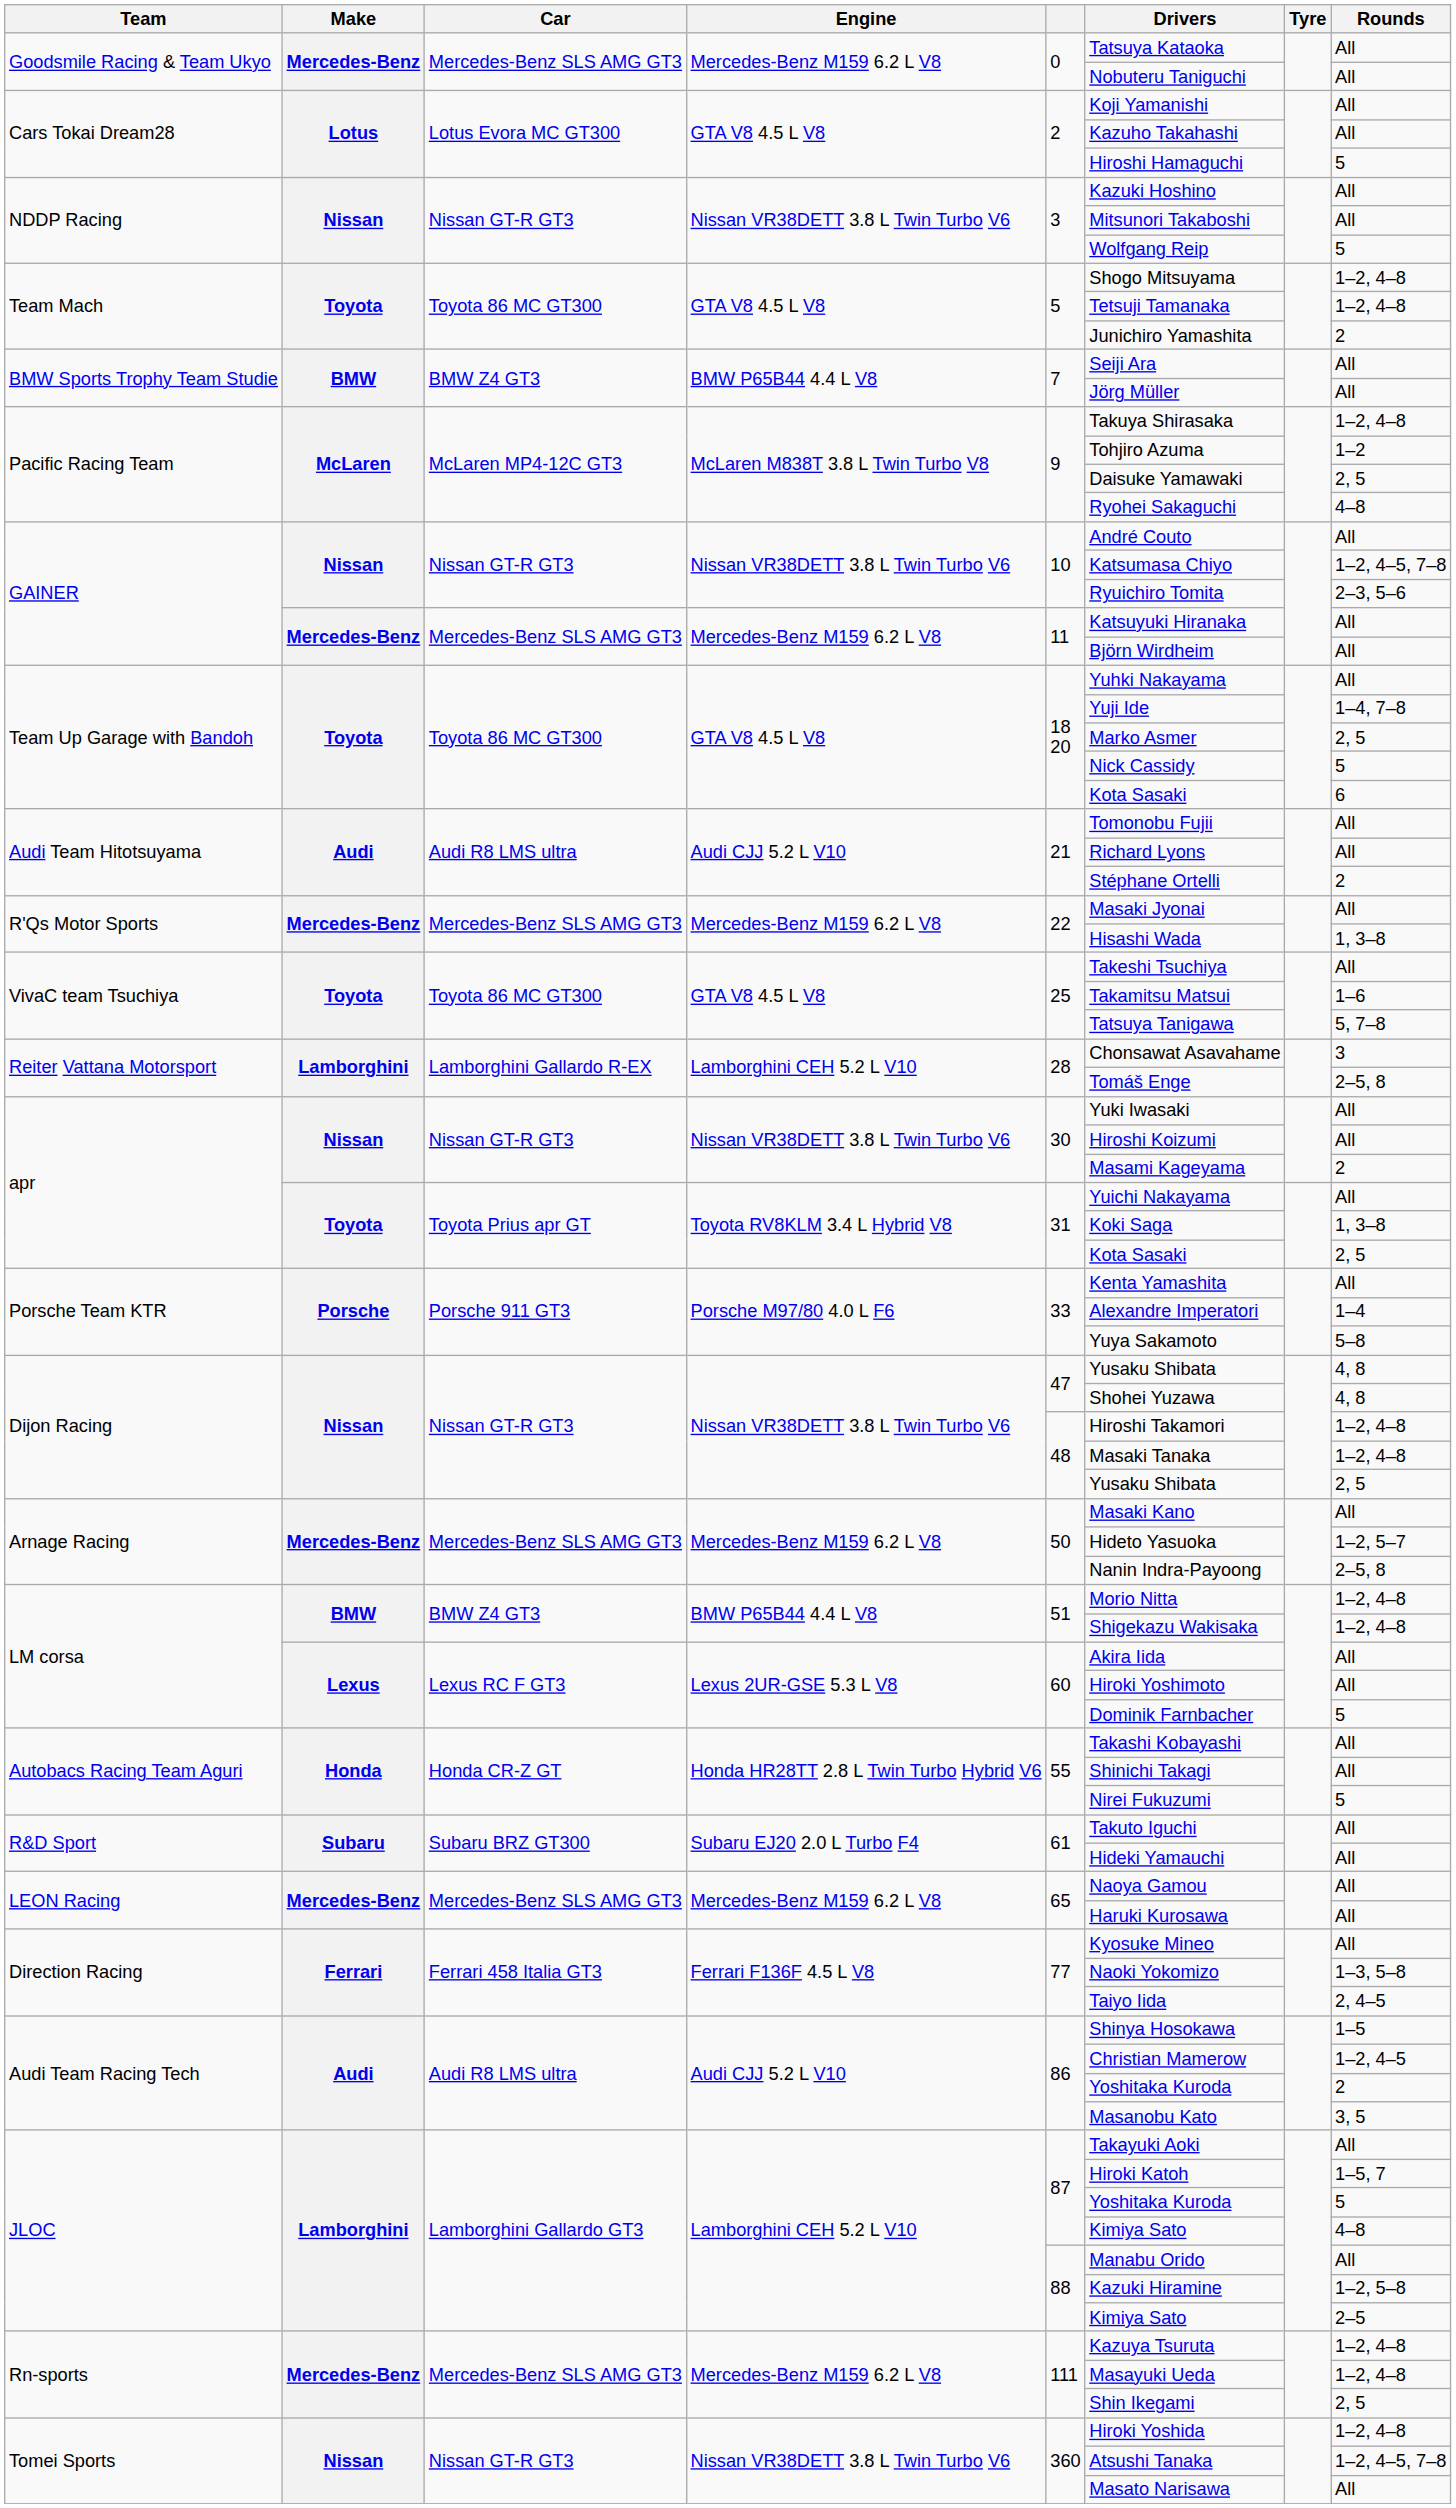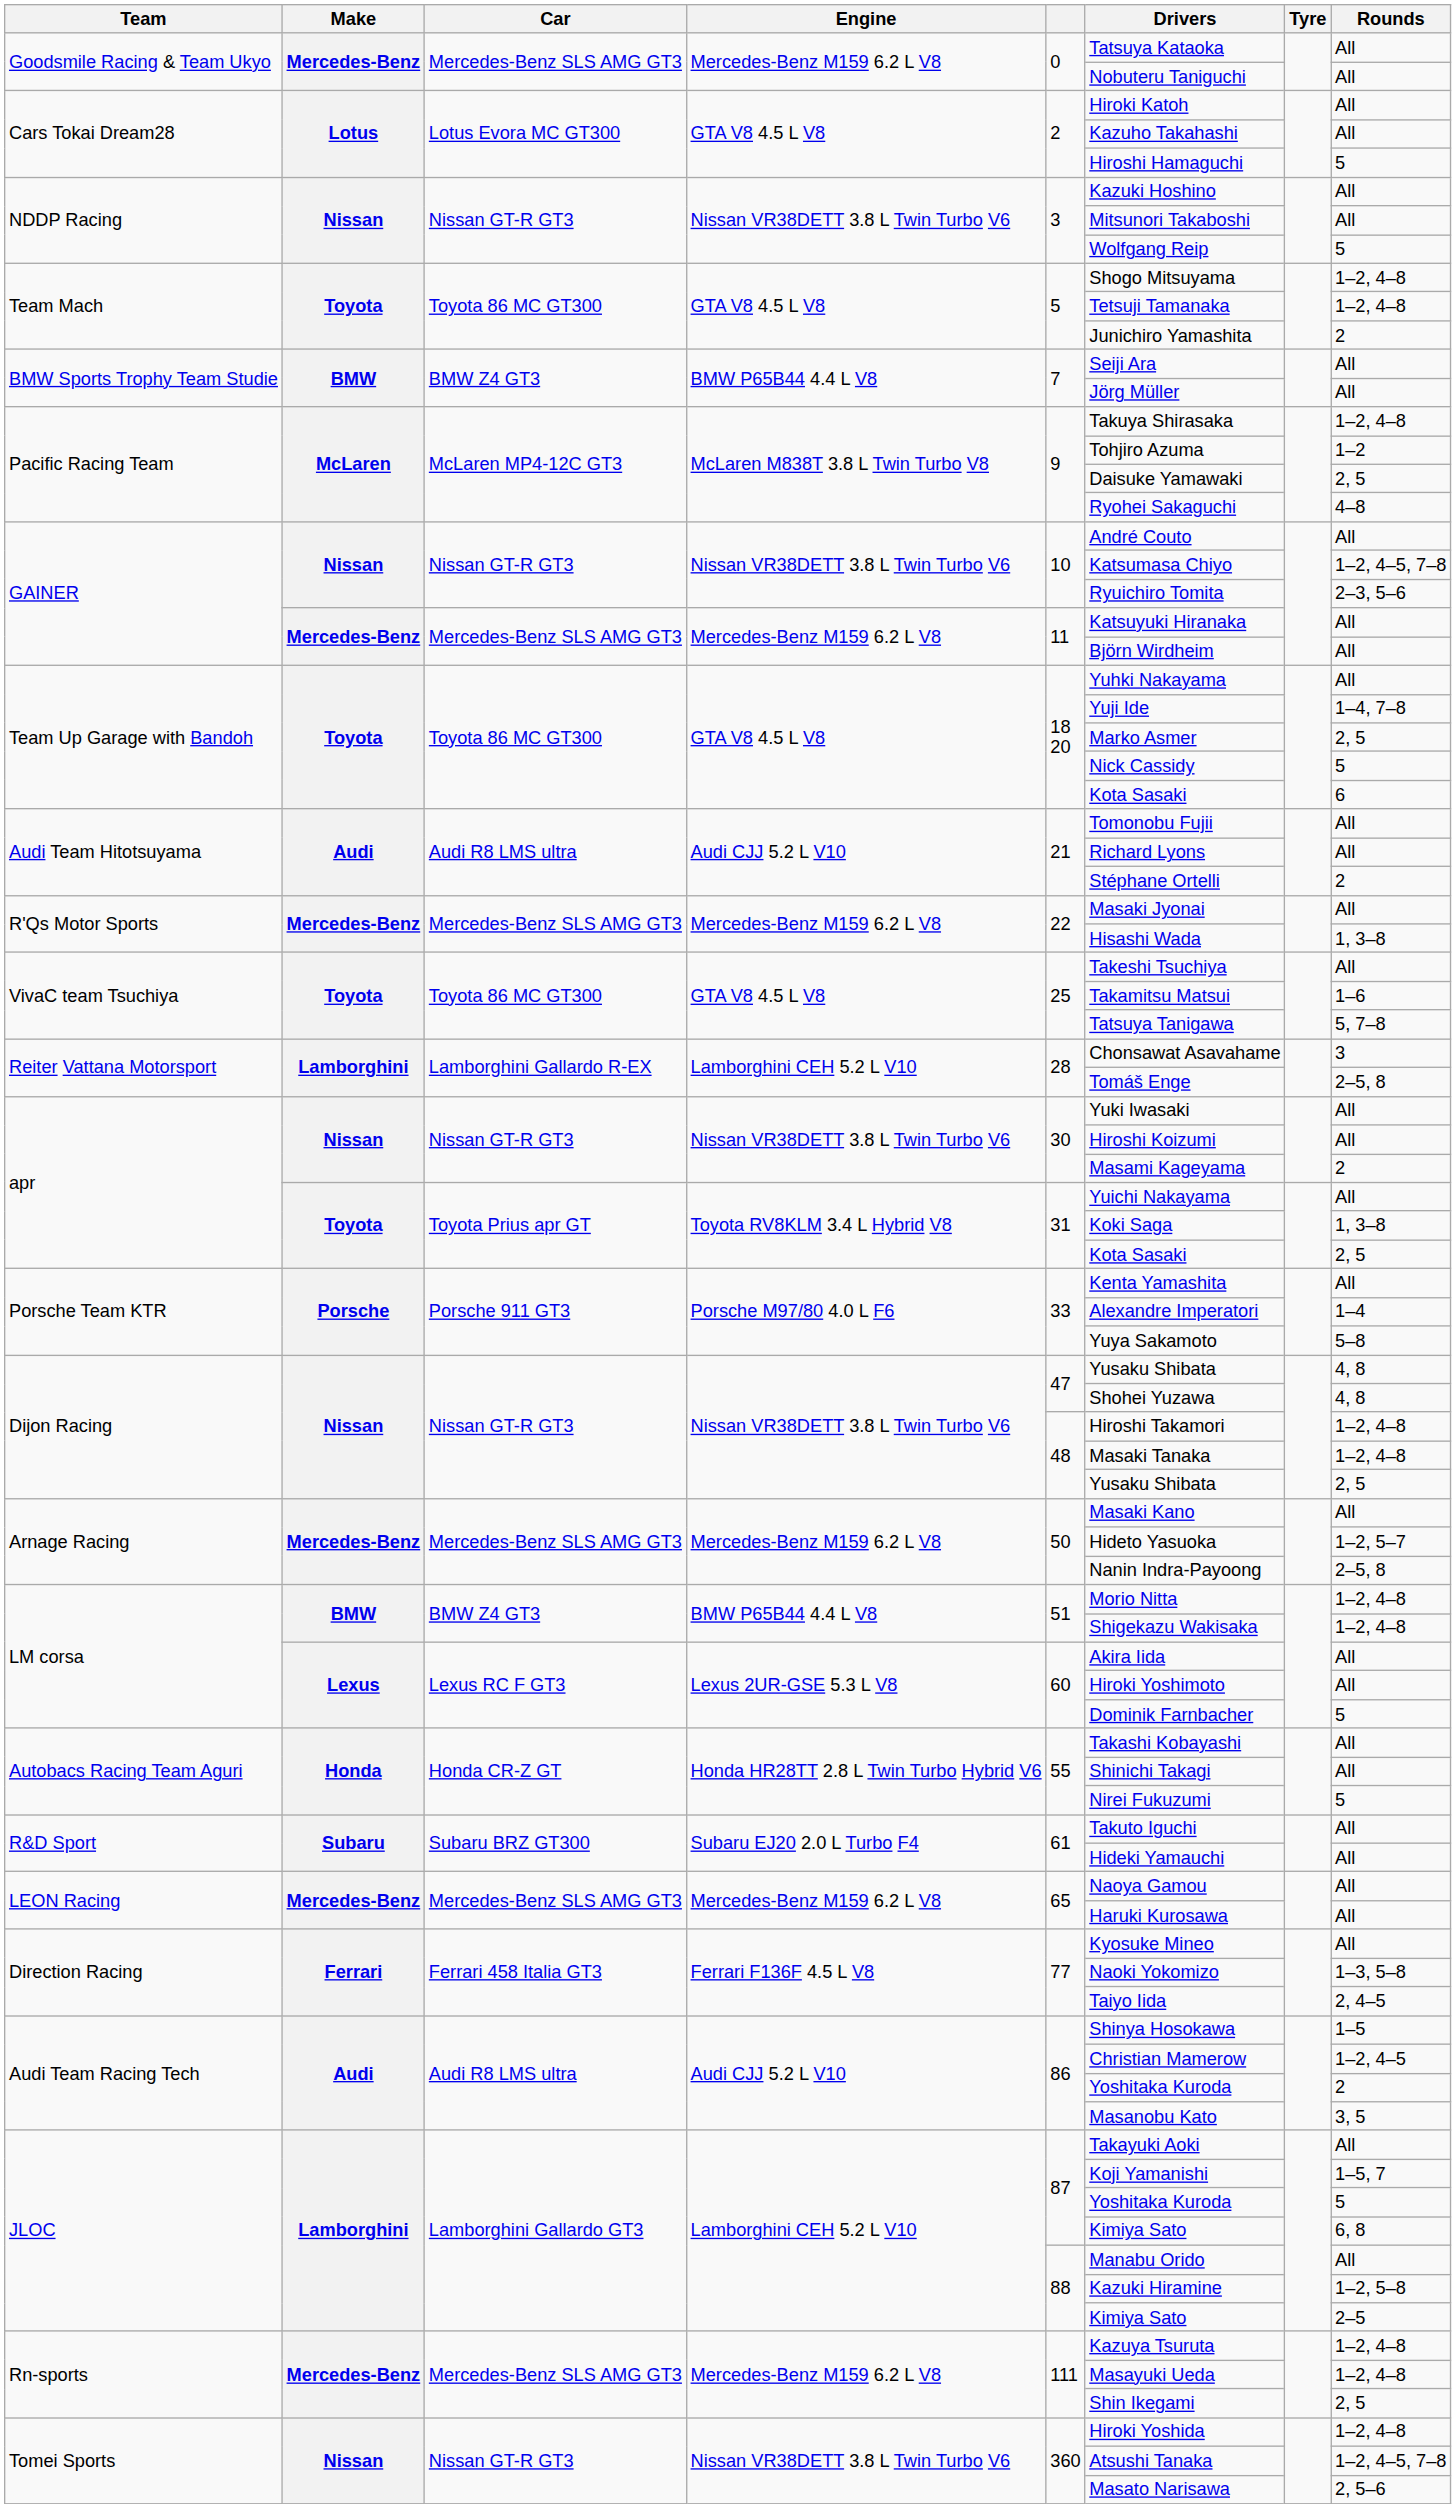(1149, 105) Koji Yamanishi -> (1139, 105) Hiroki Katoh
(1139, 2173) Hiroki Katoh -> (1149, 2173) Koji Yamanishi
(1350, 2231) 4–8 -> (1350, 2231) 6, 8
(1345, 2489) All -> (1360, 2489) 2, 5–6
